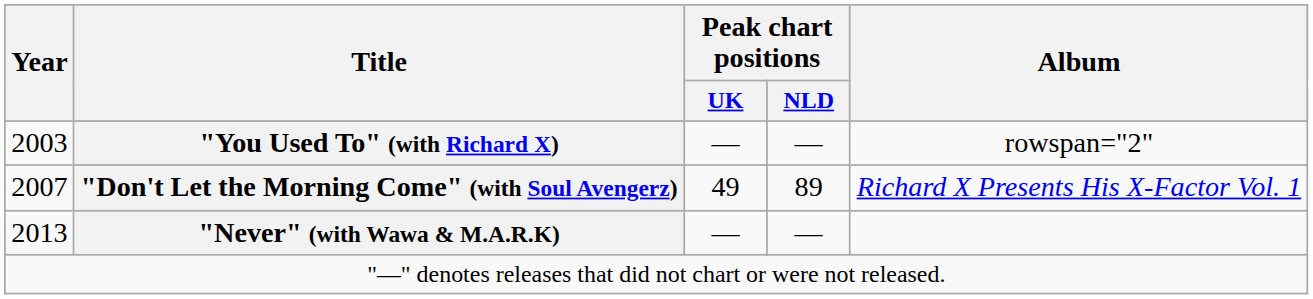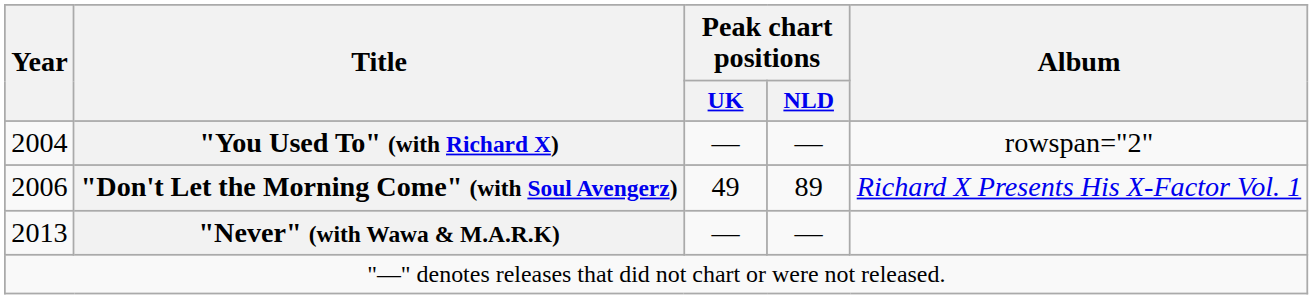(40, 142) 2003 -> (40, 142) 2004
(40, 187) 2007 -> (40, 187) 2006
